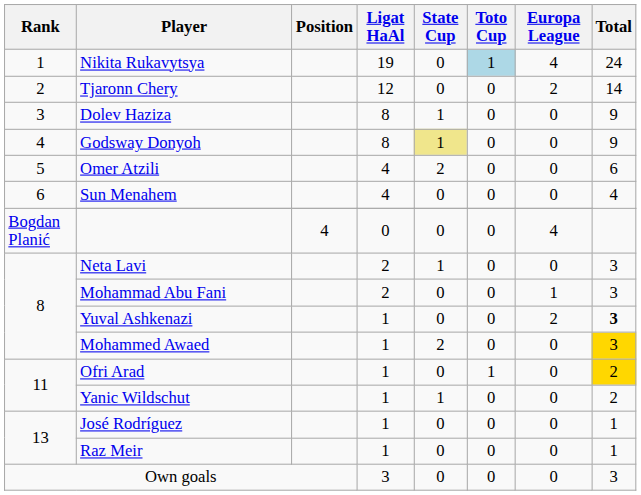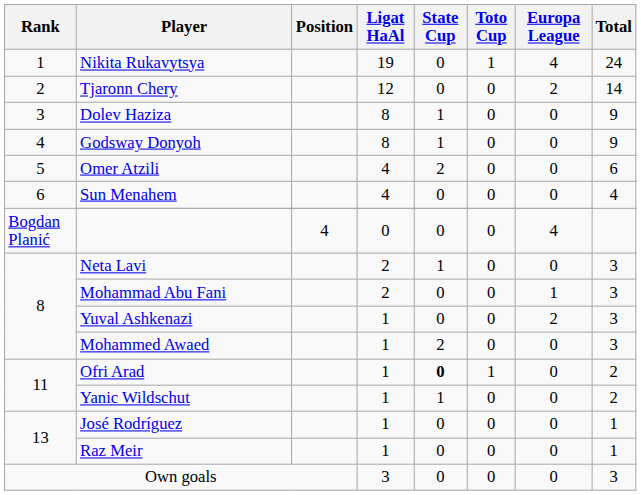(491, 62) lightblue background -> (491, 62) no background
(440, 141) khaki background -> (440, 141) no background
(614, 319) bold -> (614, 319) normal
(614, 345) gold background -> (614, 345) no background
(440, 371) normal -> (440, 371) bold
(614, 371) gold background -> (614, 371) no background
